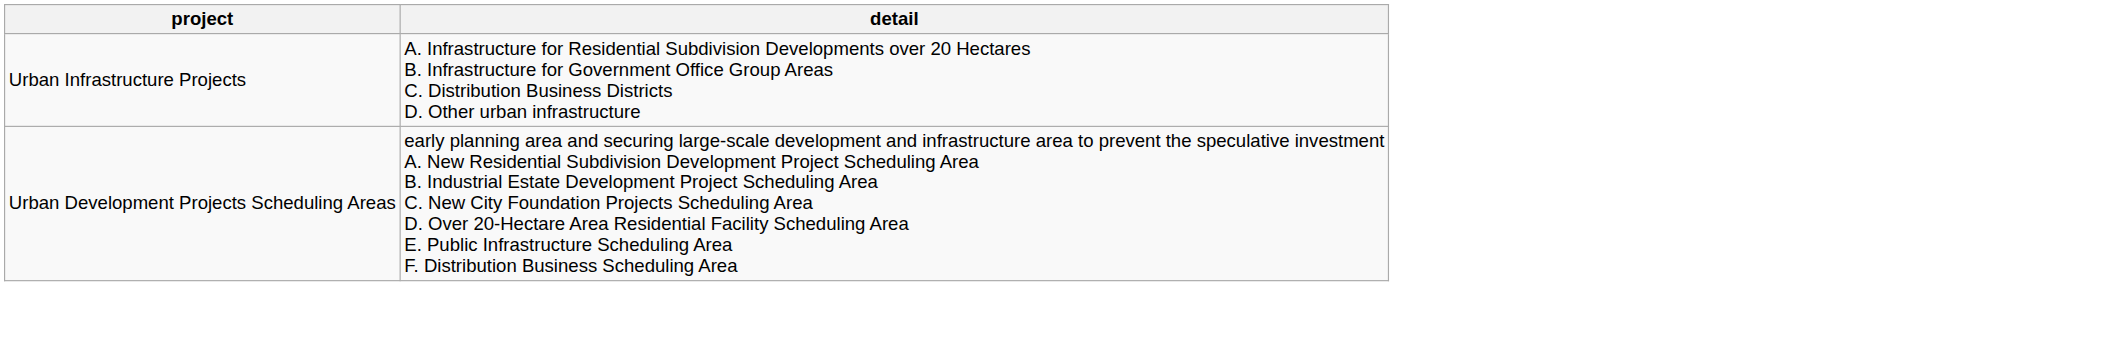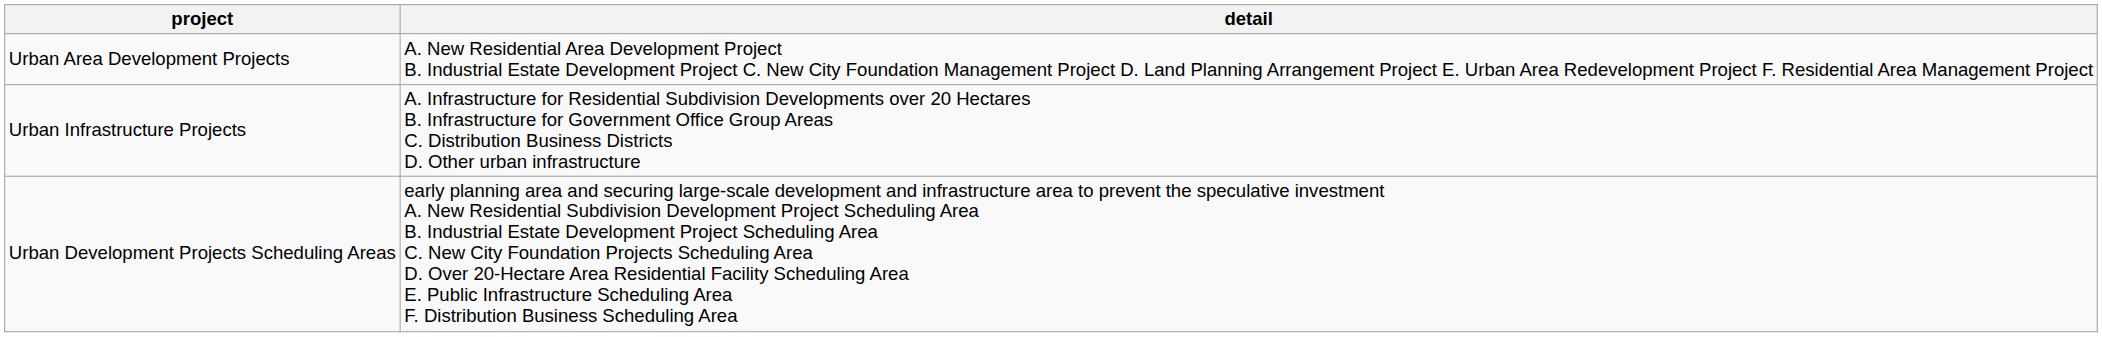+ row: (149, 59)
